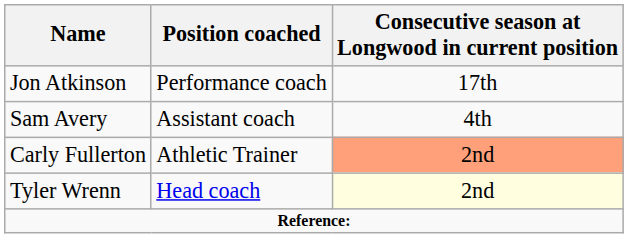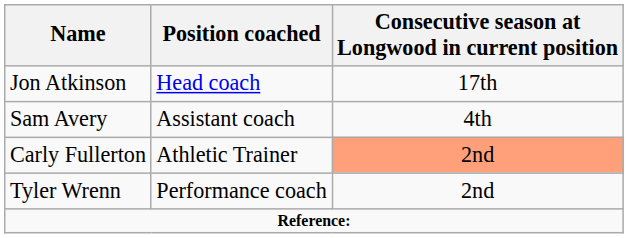(242, 83) Performance coach -> (208, 83) Head coach
(208, 190) Head coach -> (242, 190) Performance coach
(478, 190) lightyellow background -> (478, 190) no background
